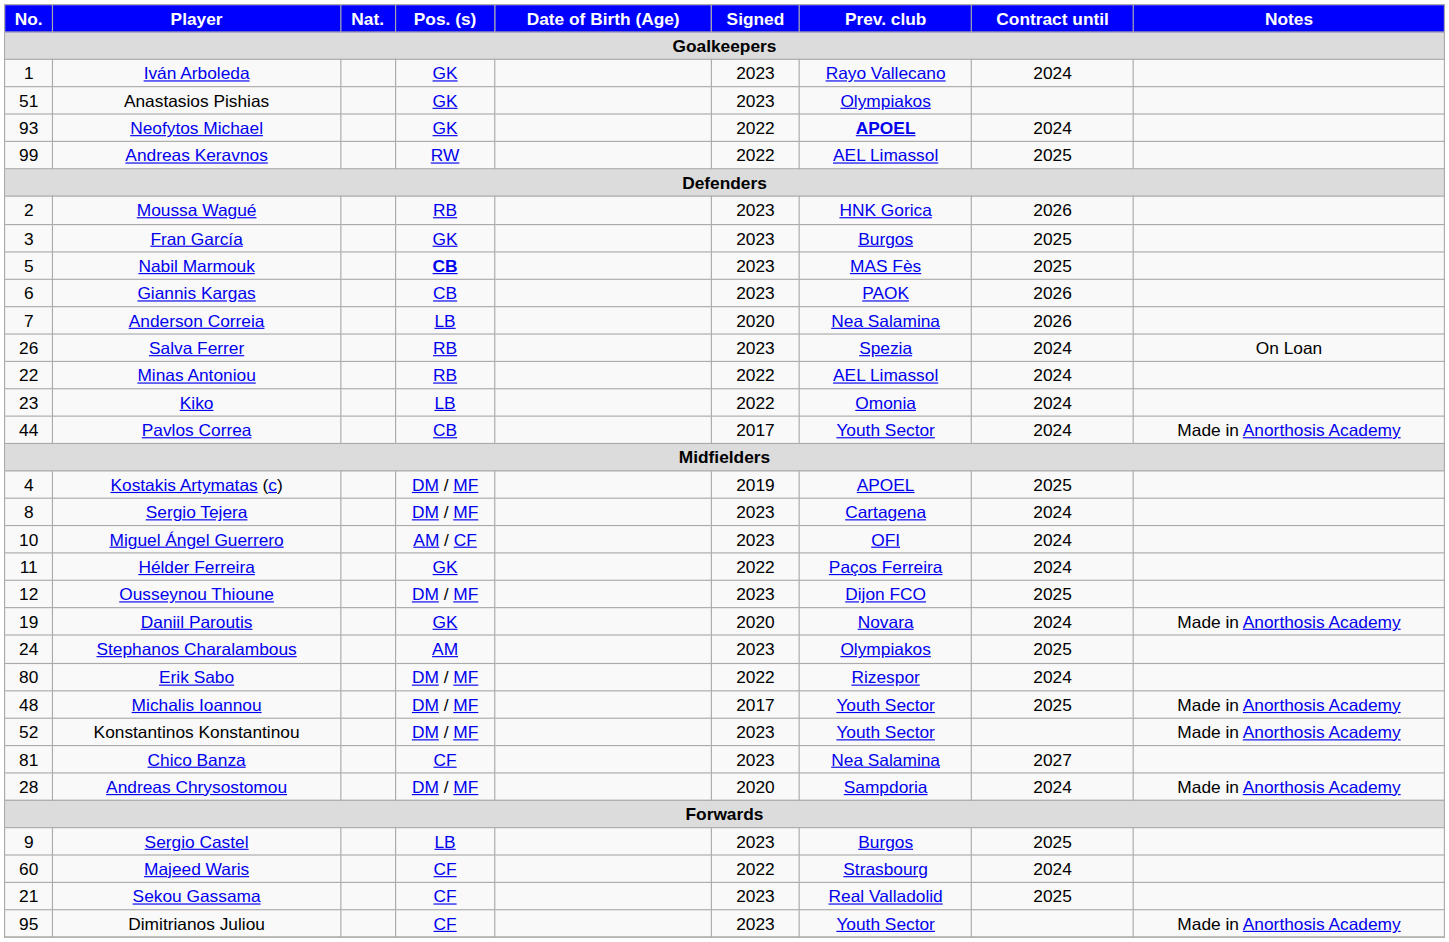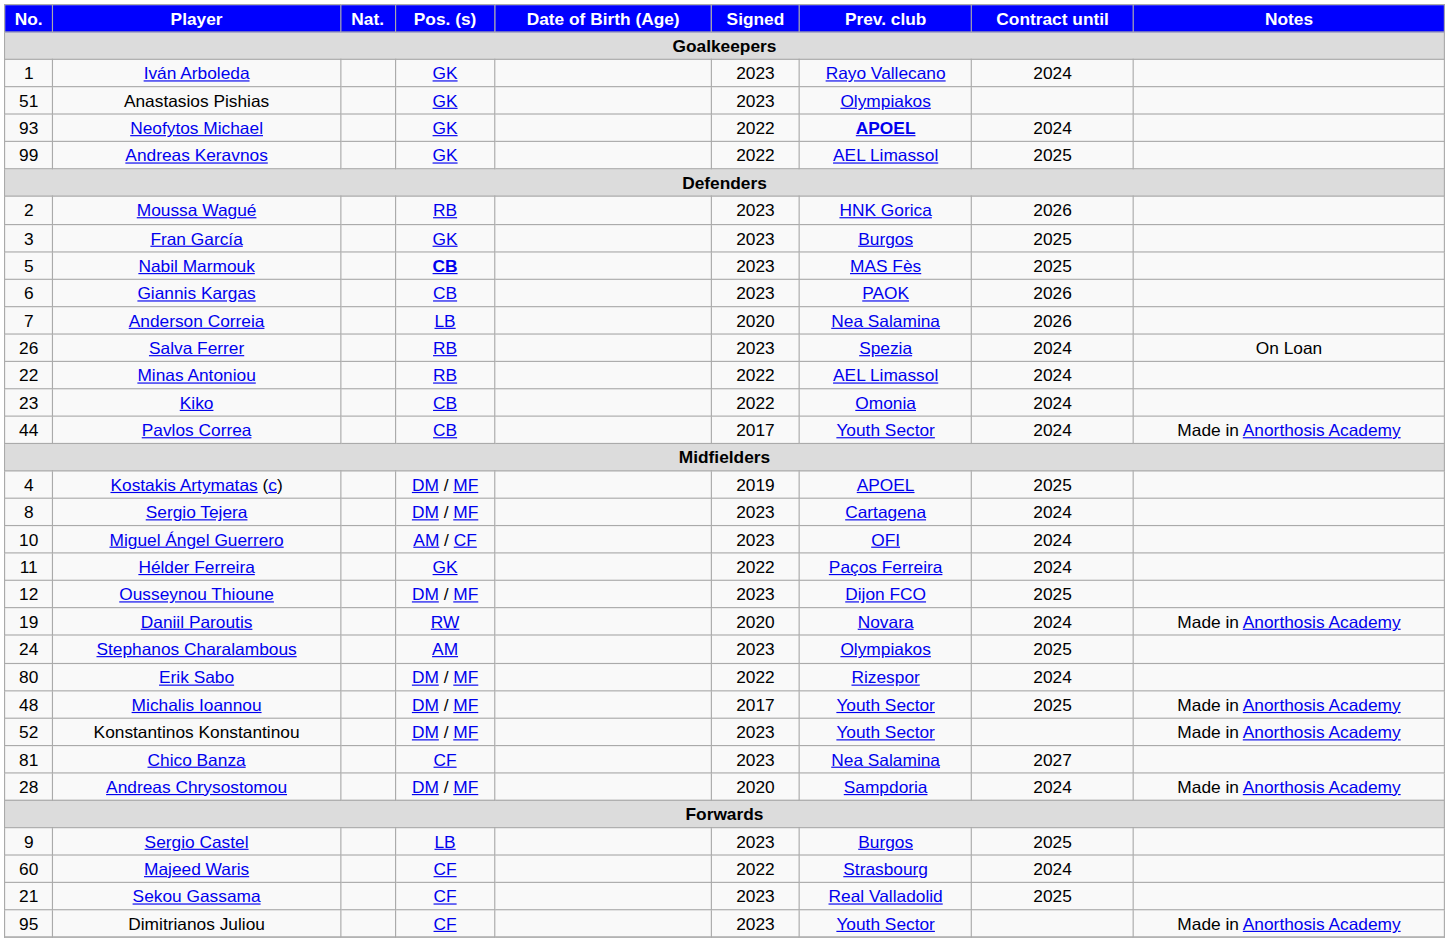(445, 156) RW -> (445, 156) GK
(445, 403) LB -> (445, 403) CB
(445, 622) GK -> (445, 622) RW
